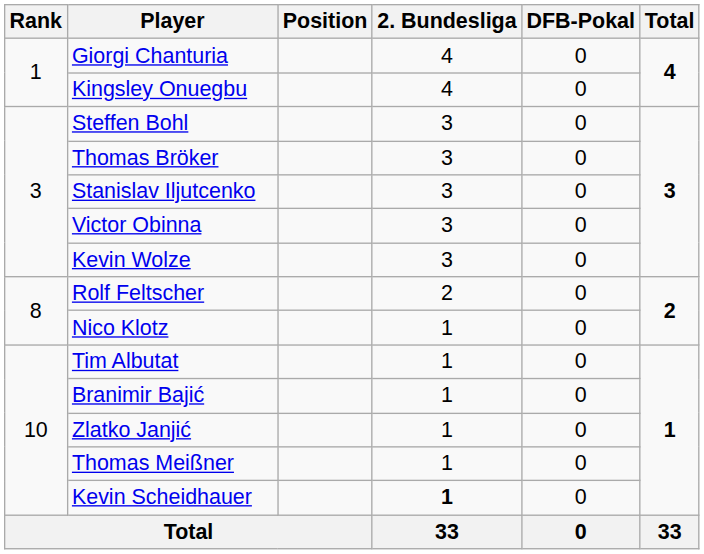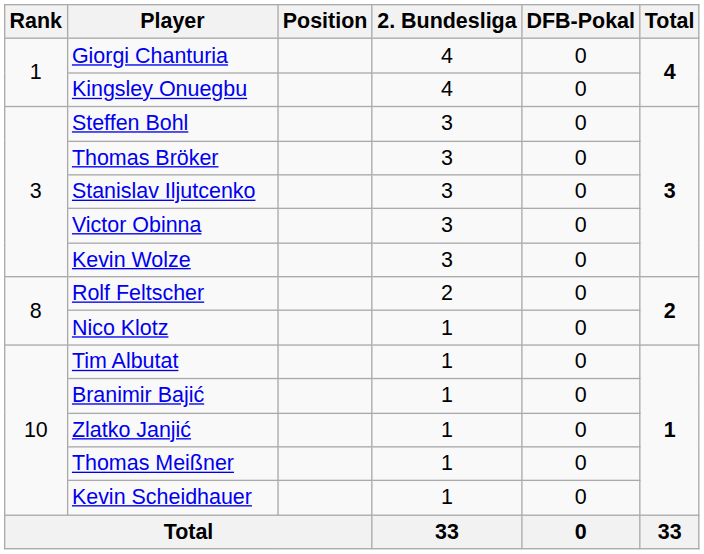(447, 497) bold -> (447, 497) normal
